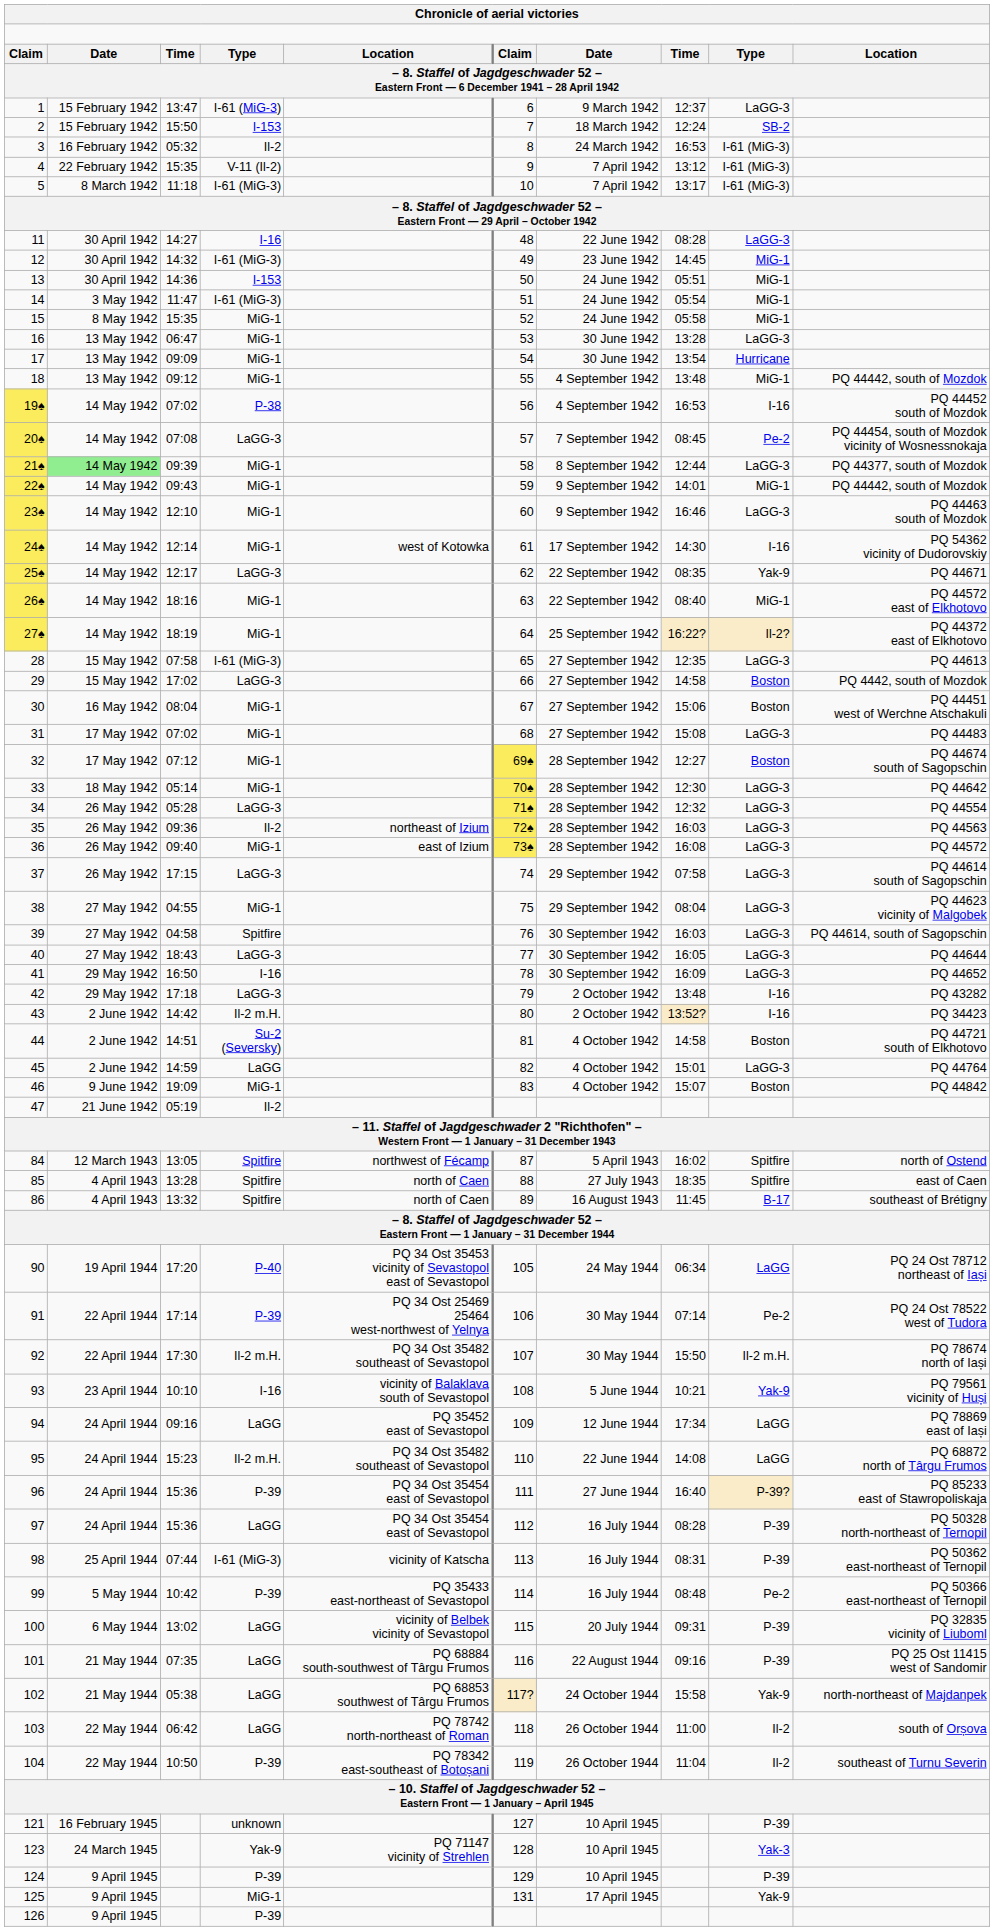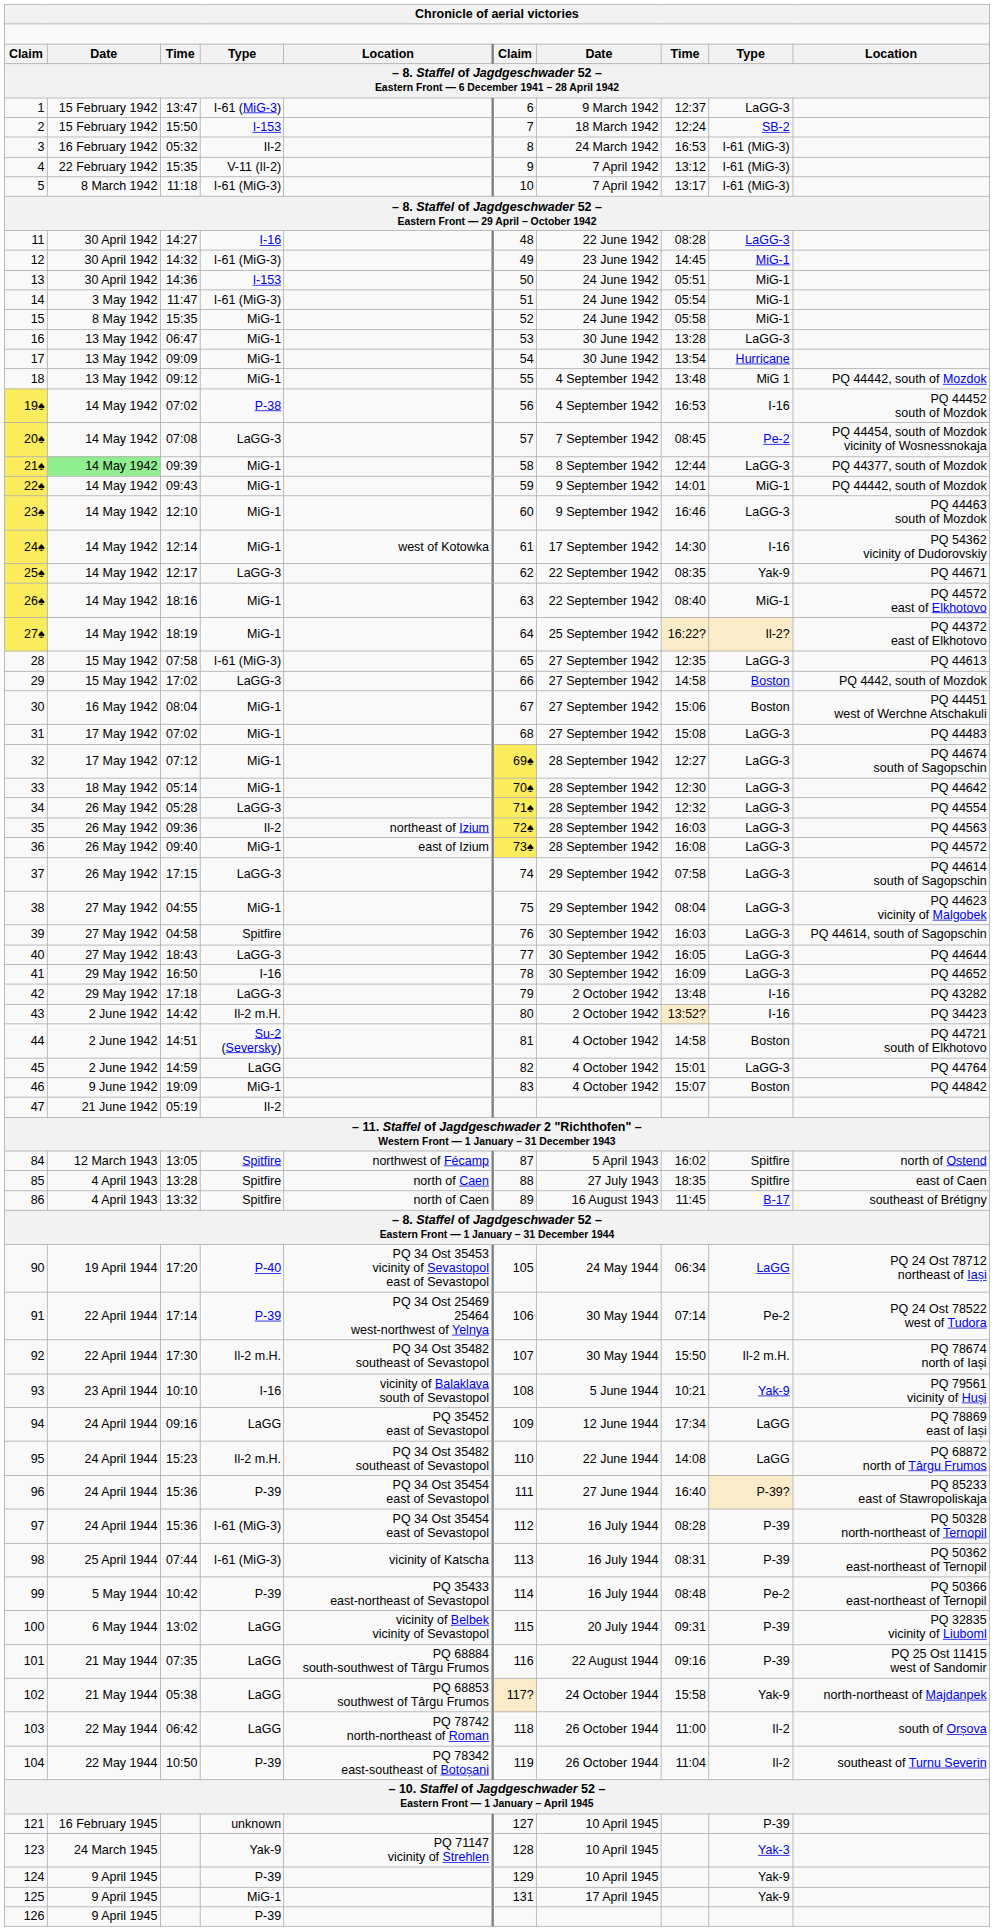(773, 378) MiG-1 -> (773, 378) MiG 1
(770, 761) Boston -> (768, 761) LaGG-3
(264, 1526) LaGG -> (247, 1526) I-61 (MiG-3)
(777, 1877) P-39 -> (774, 1877) Yak-9
